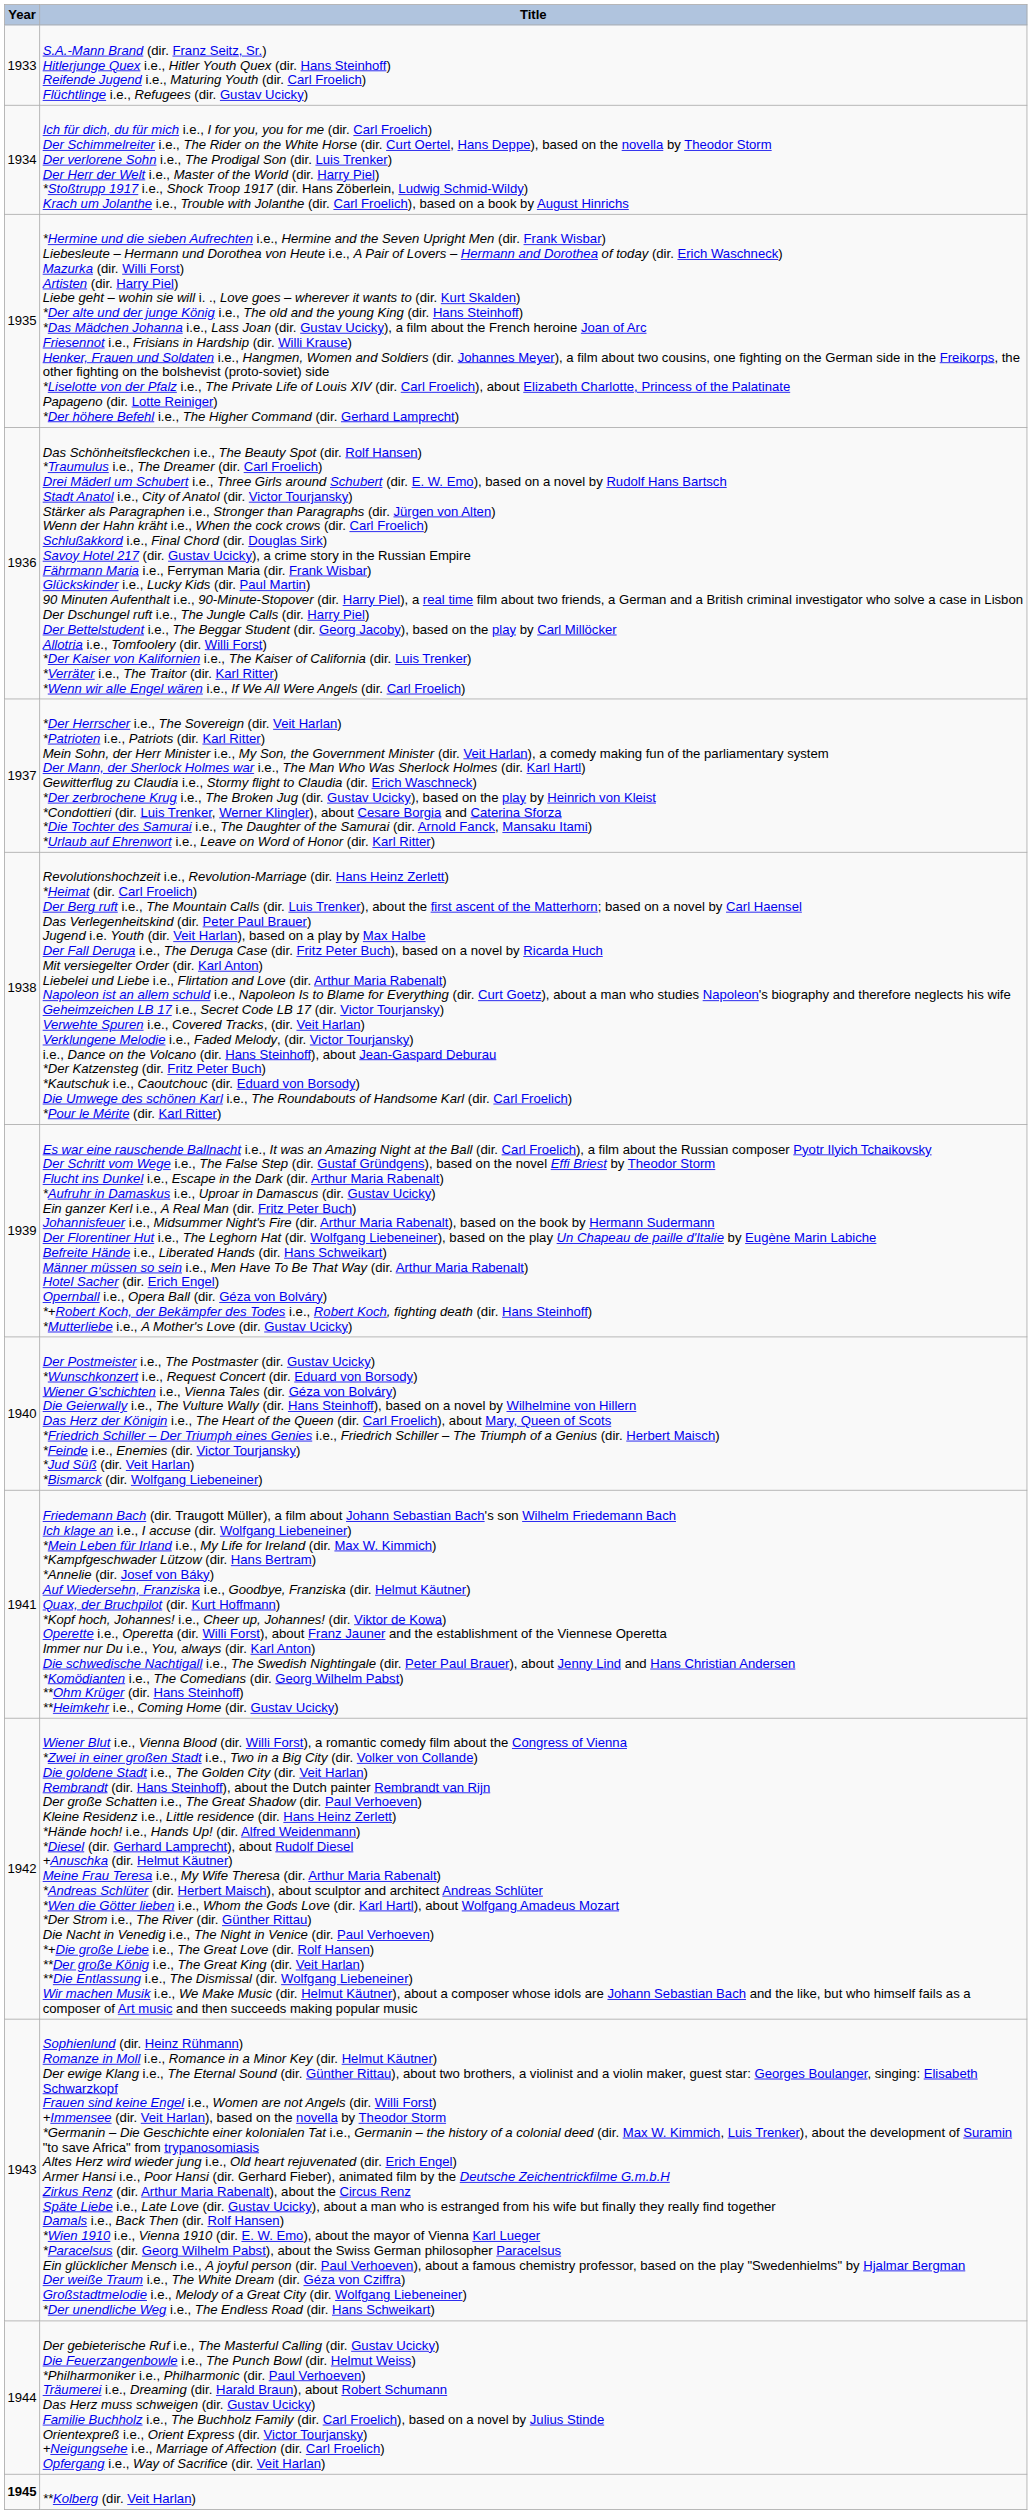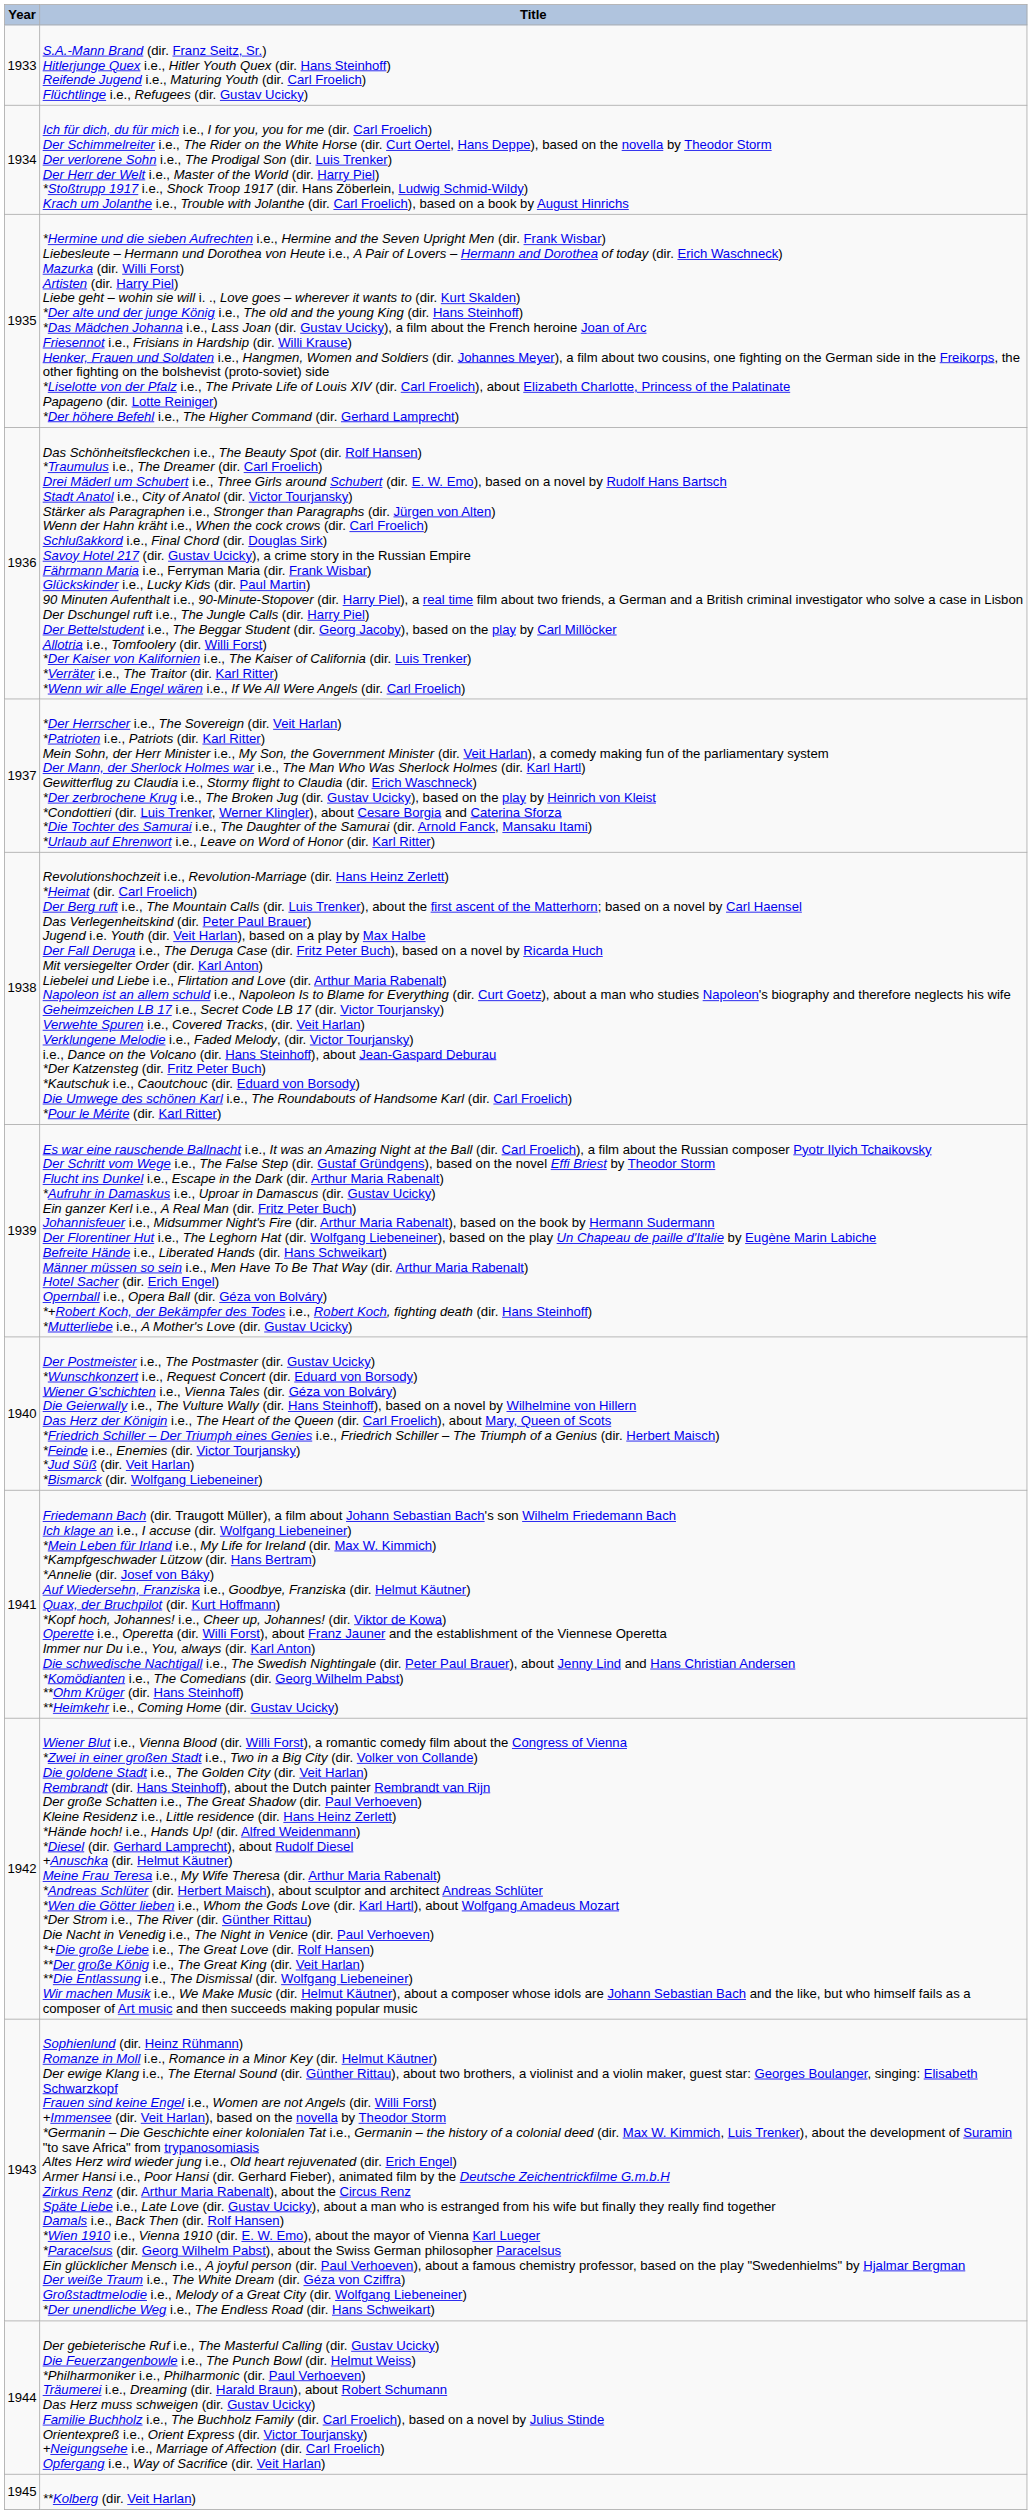(22, 2492) bold -> (22, 2492) normal
